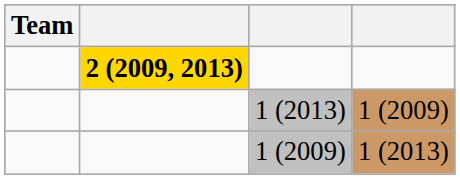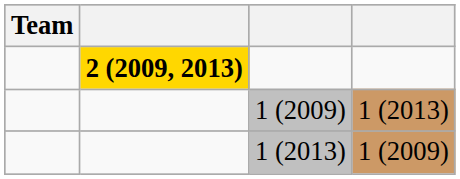(300, 109) 1 (2013) -> (300, 109) 1 (2009)
(403, 109) 1 (2009) -> (403, 109) 1 (2013)
(300, 151) 1 (2009) -> (300, 151) 1 (2013)
(403, 151) 1 (2013) -> (403, 151) 1 (2009)
